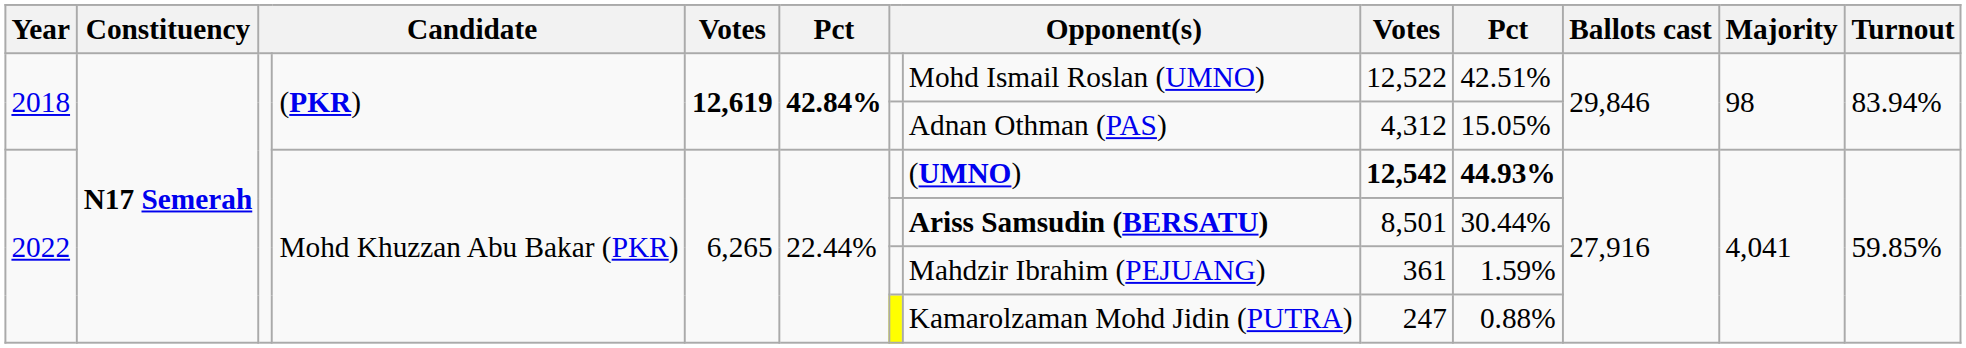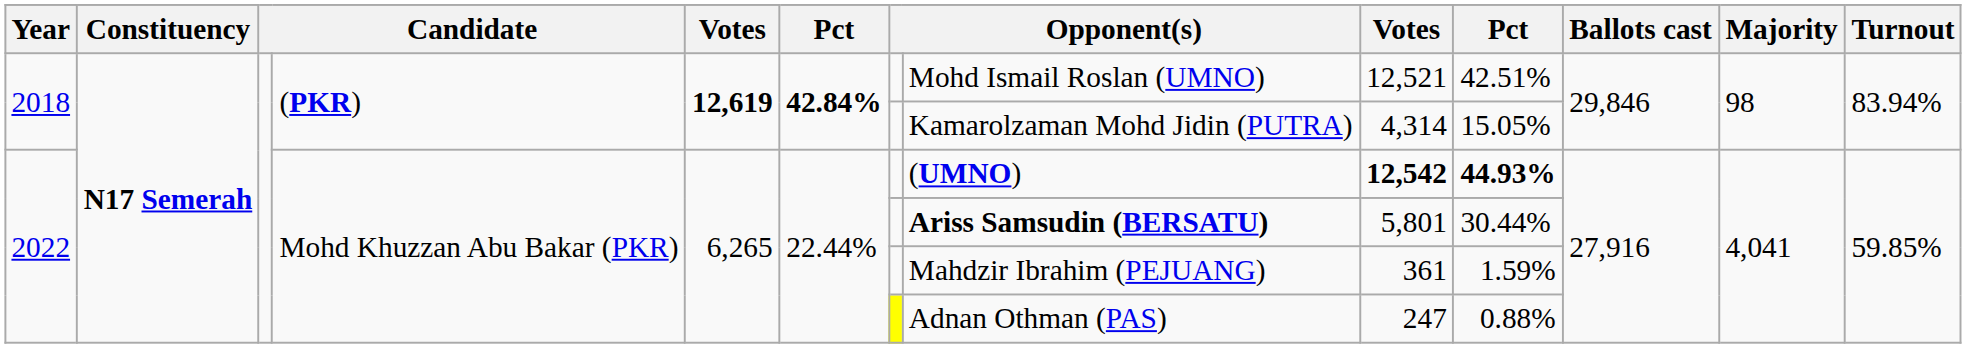(1406, 77) 12,522 -> (1406, 77) 12,521
(1038, 125) Adnan Othman (PAS) -> (1131, 125) Kamarolzaman Mohd Jidin (PUTRA)
(1414, 125) 4,312 -> (1414, 125) 4,314
(1414, 222) 8,501 -> (1414, 222) 5,801
(1131, 318) Kamarolzaman Mohd Jidin (PUTRA) -> (1038, 318) Adnan Othman (PAS)
